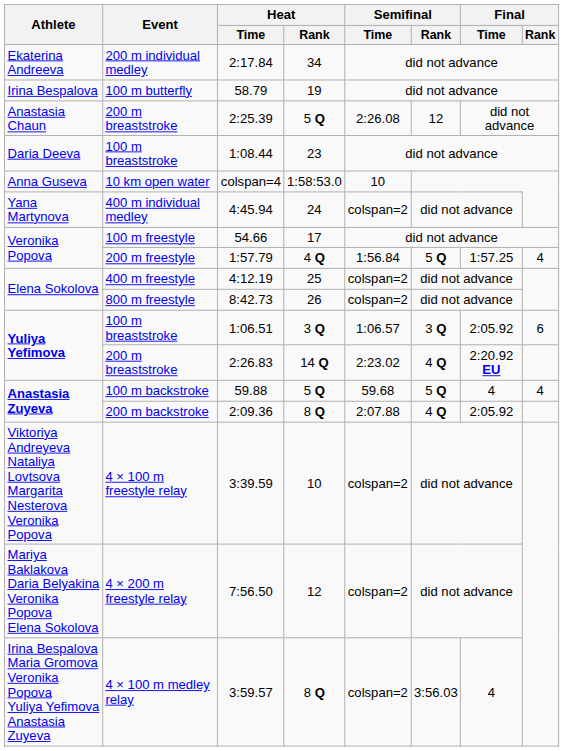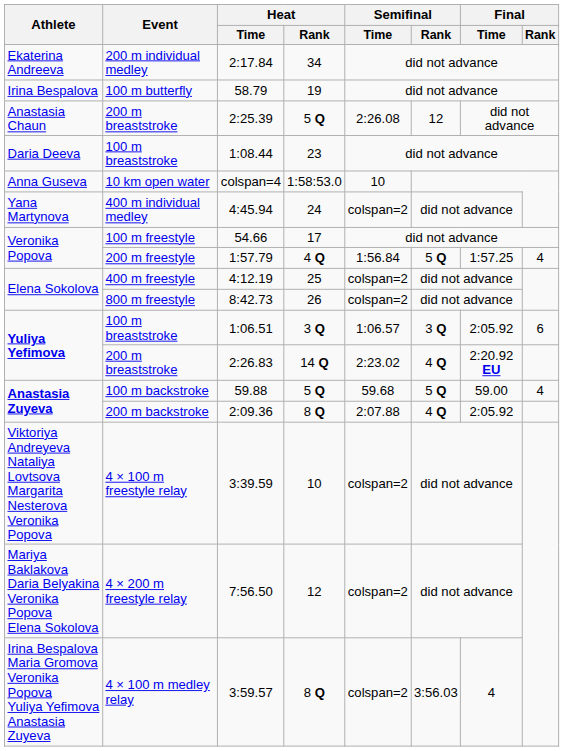(491, 391) 4 -> (491, 391) 59.00
